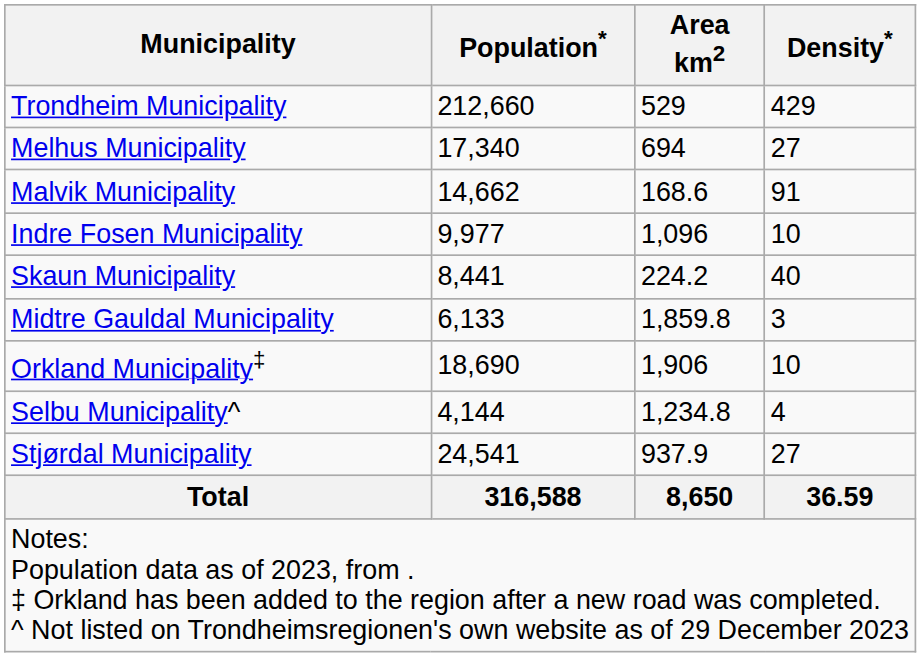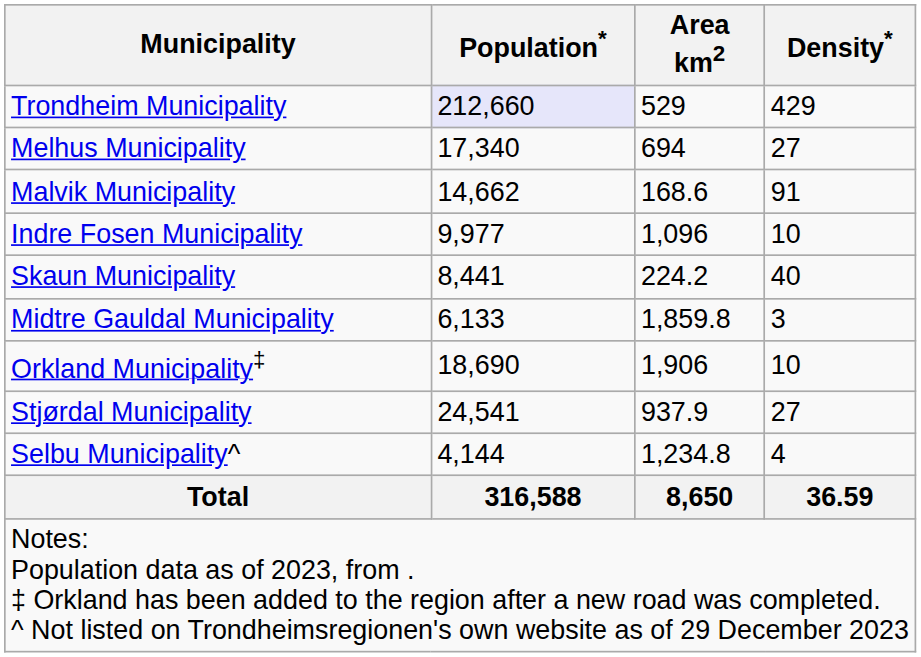(486, 105) no background -> (486, 105) lavender background
rows swapped: (126, 411) <-> (131, 454)
